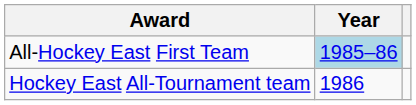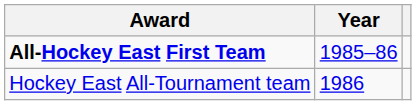(129, 52) normal -> (137, 52) bold
(359, 52) lightblue background -> (359, 52) no background
